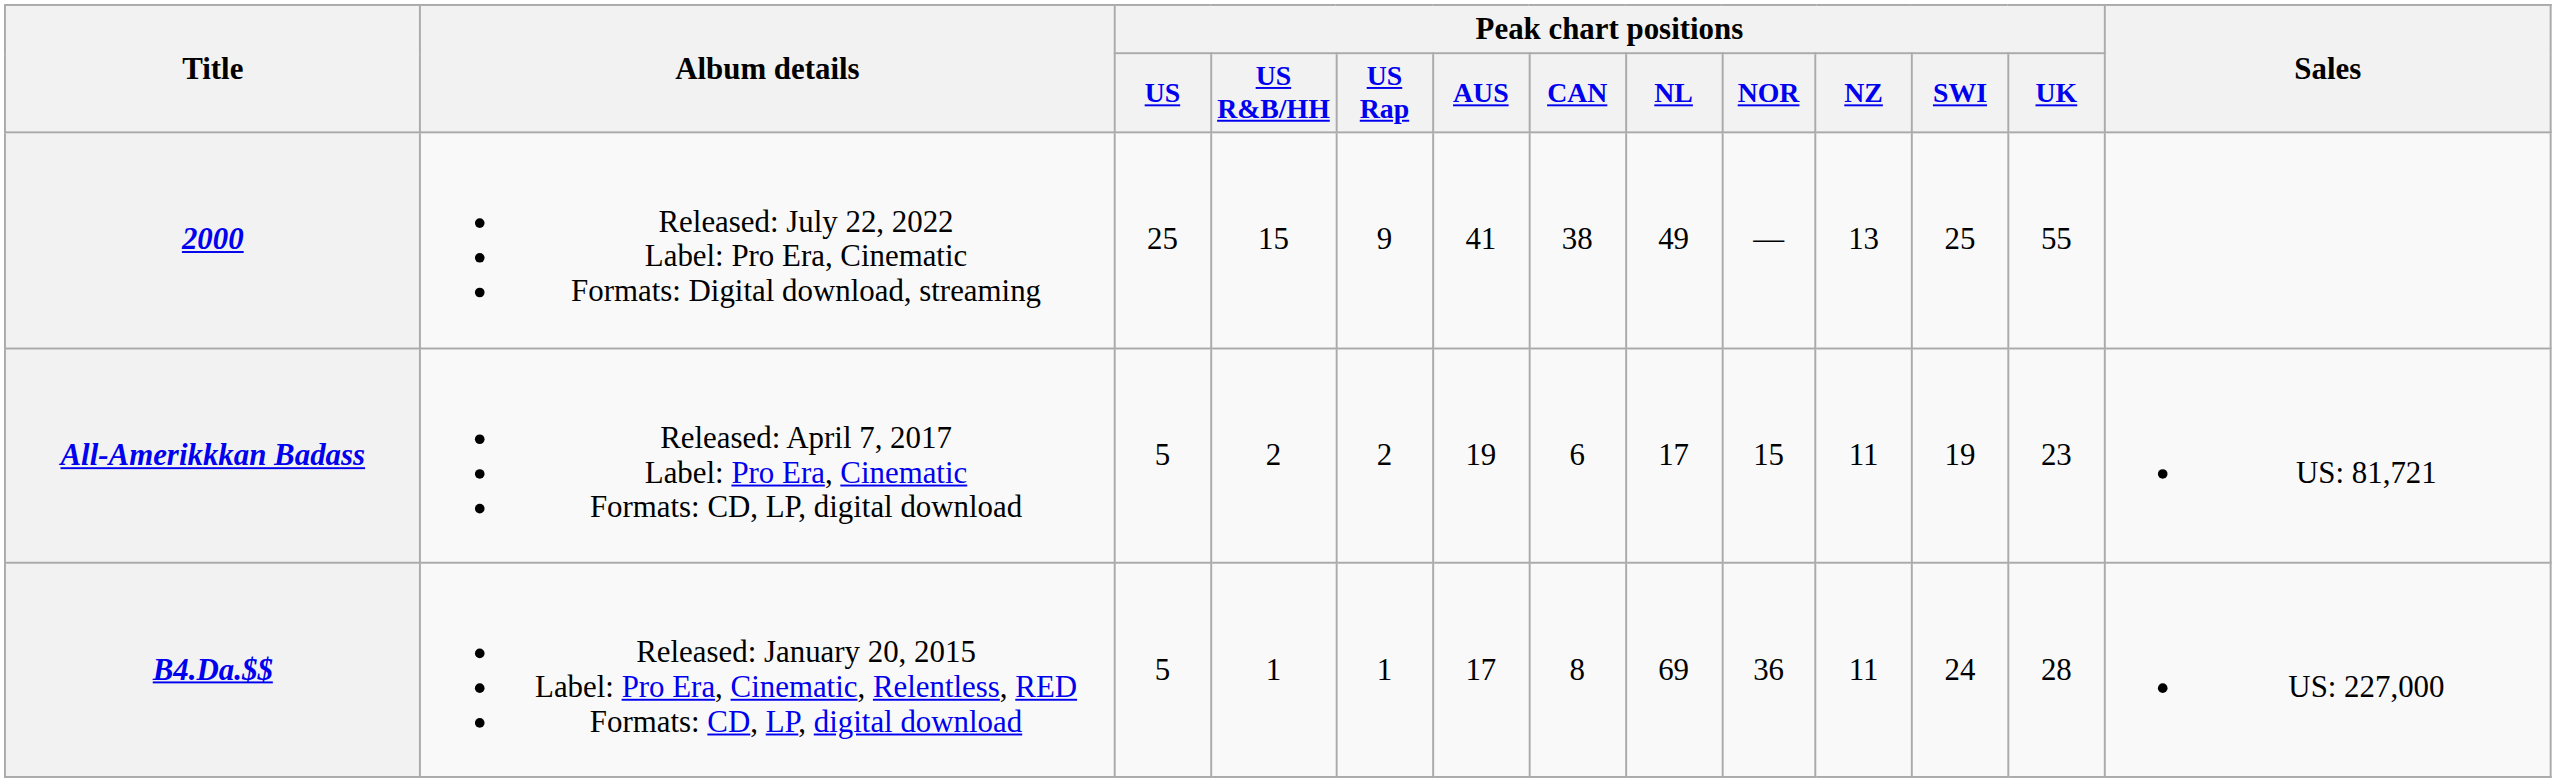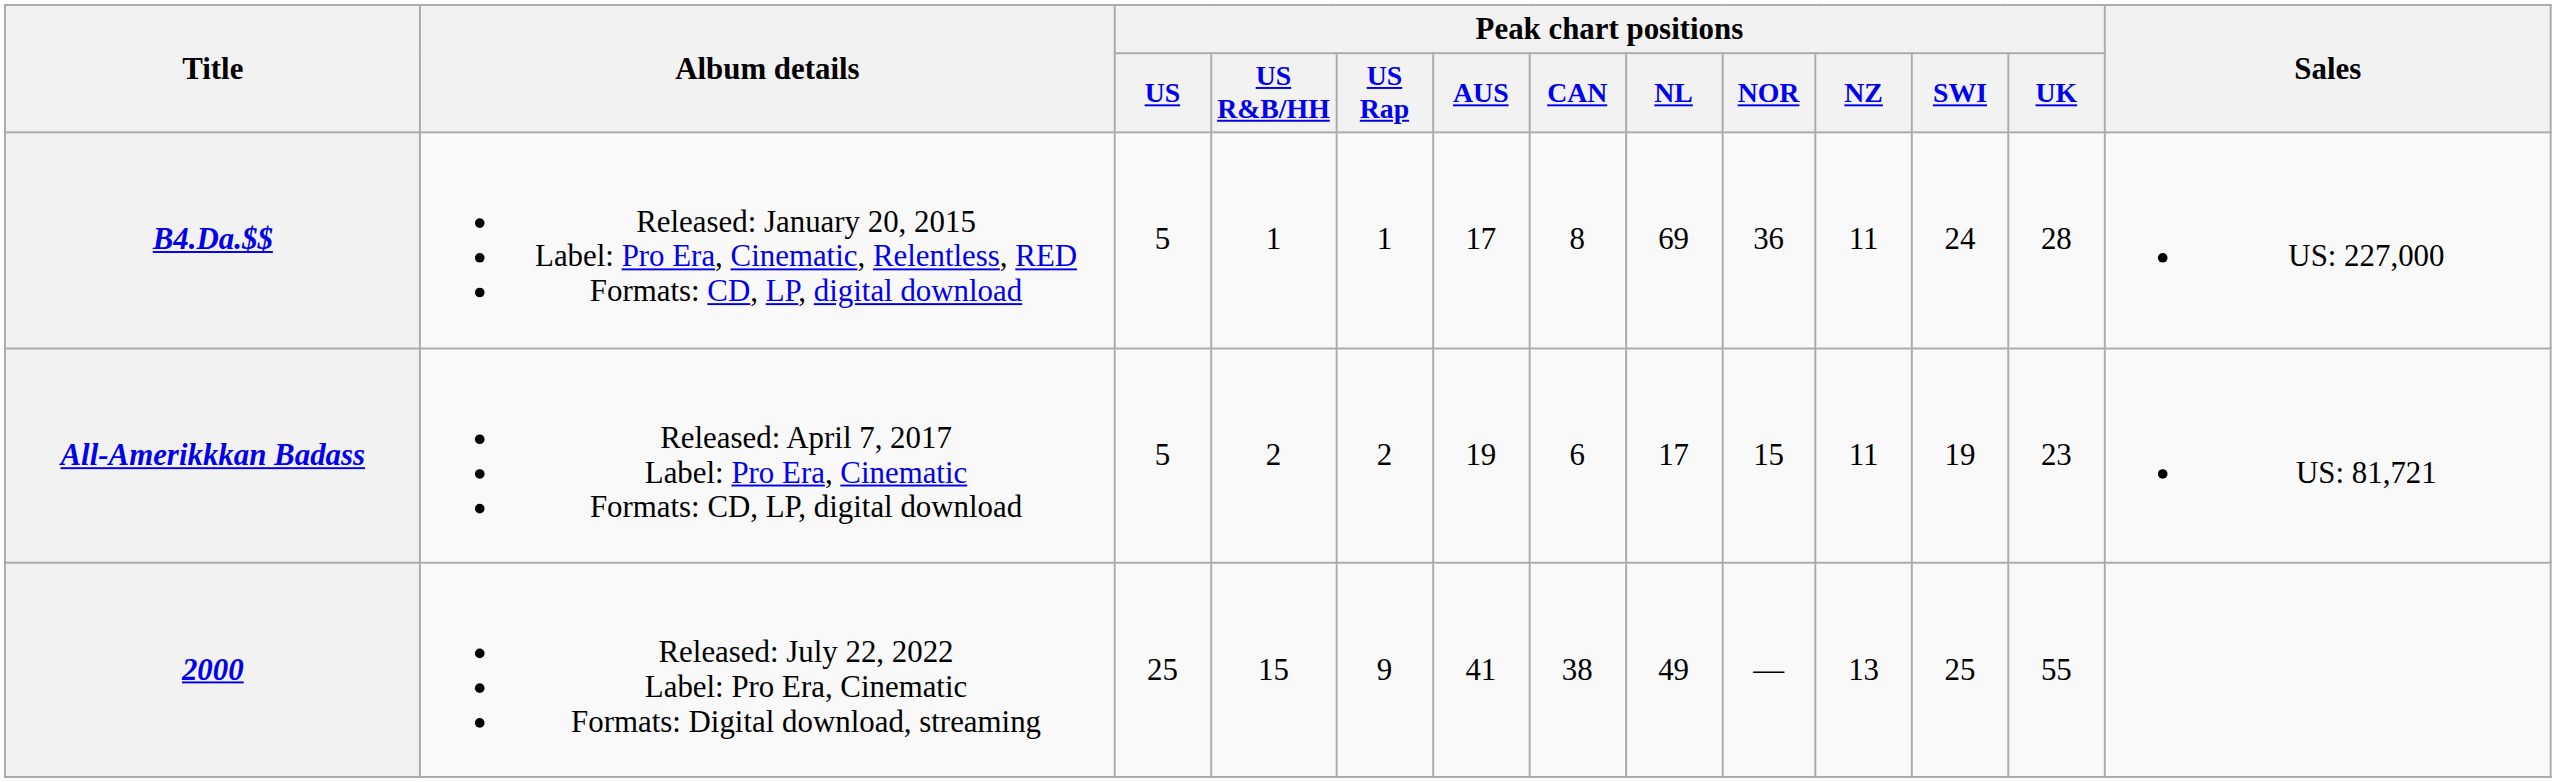rows swapped: (213, 669) <-> (213, 239)
